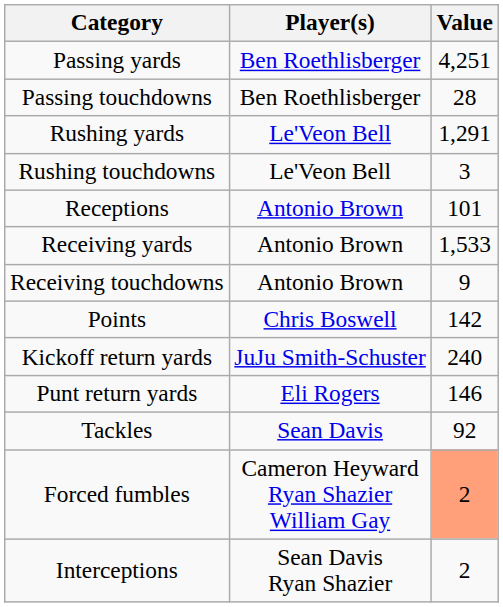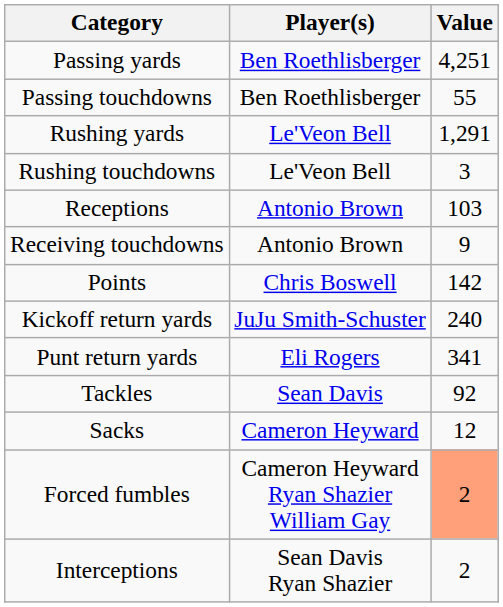(465, 97) 28 -> (465, 97) 55
(465, 208) 101 -> (465, 208) 103
- row: (117, 245)
(465, 393) 146 -> (465, 356) 341
+ row: (117, 430)
